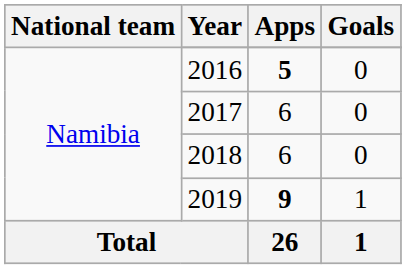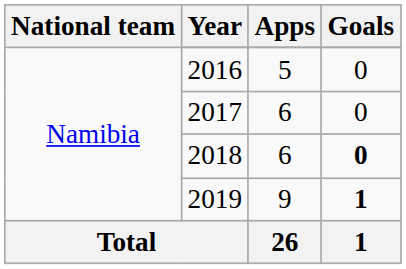(285, 69) bold -> (285, 69) normal
(361, 155) normal -> (361, 155) bold
(285, 198) bold -> (285, 198) normal
(361, 198) normal -> (361, 198) bold
